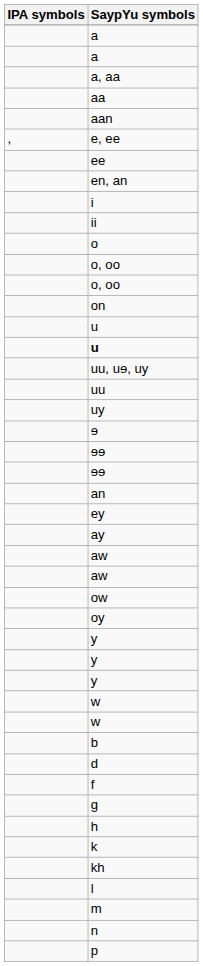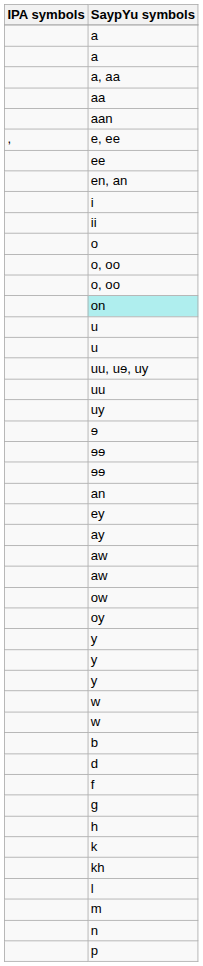(98, 306) no background -> (98, 306) paleturquoise background
(95, 347) bold -> (94, 347) normal
